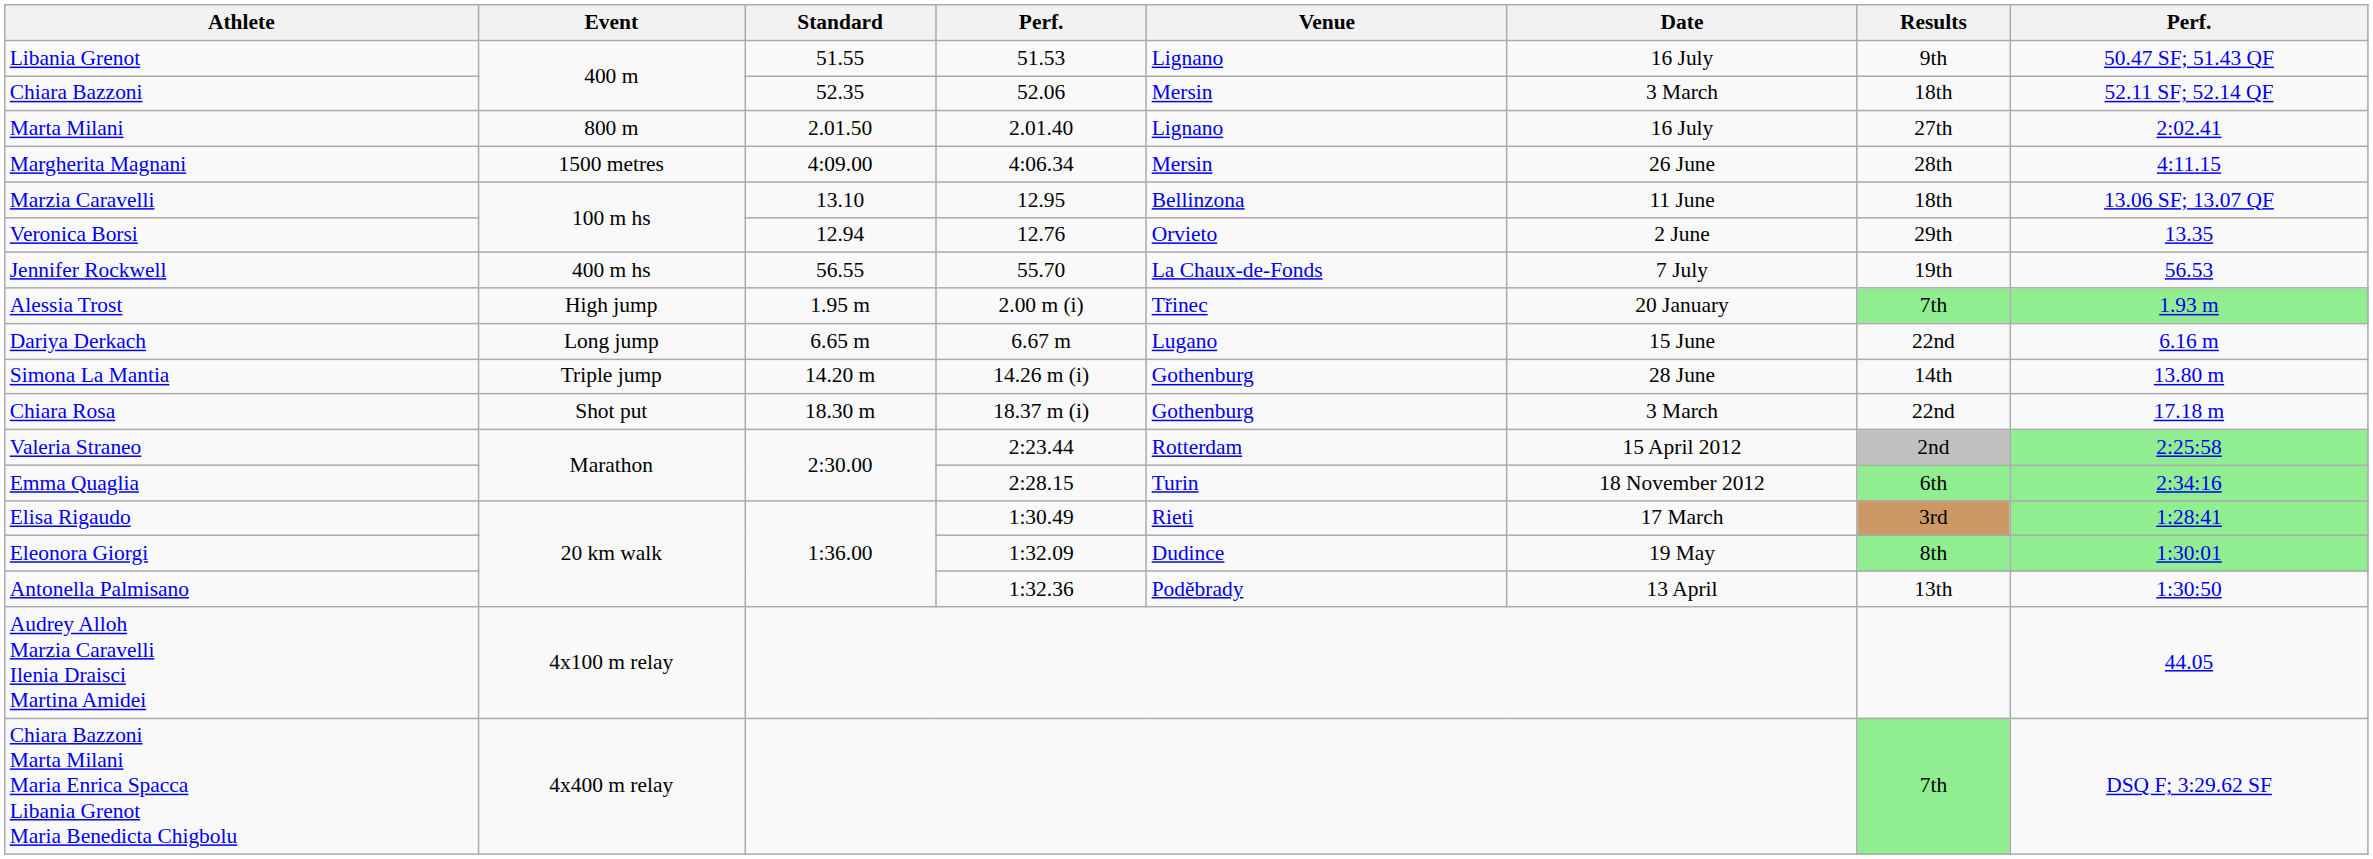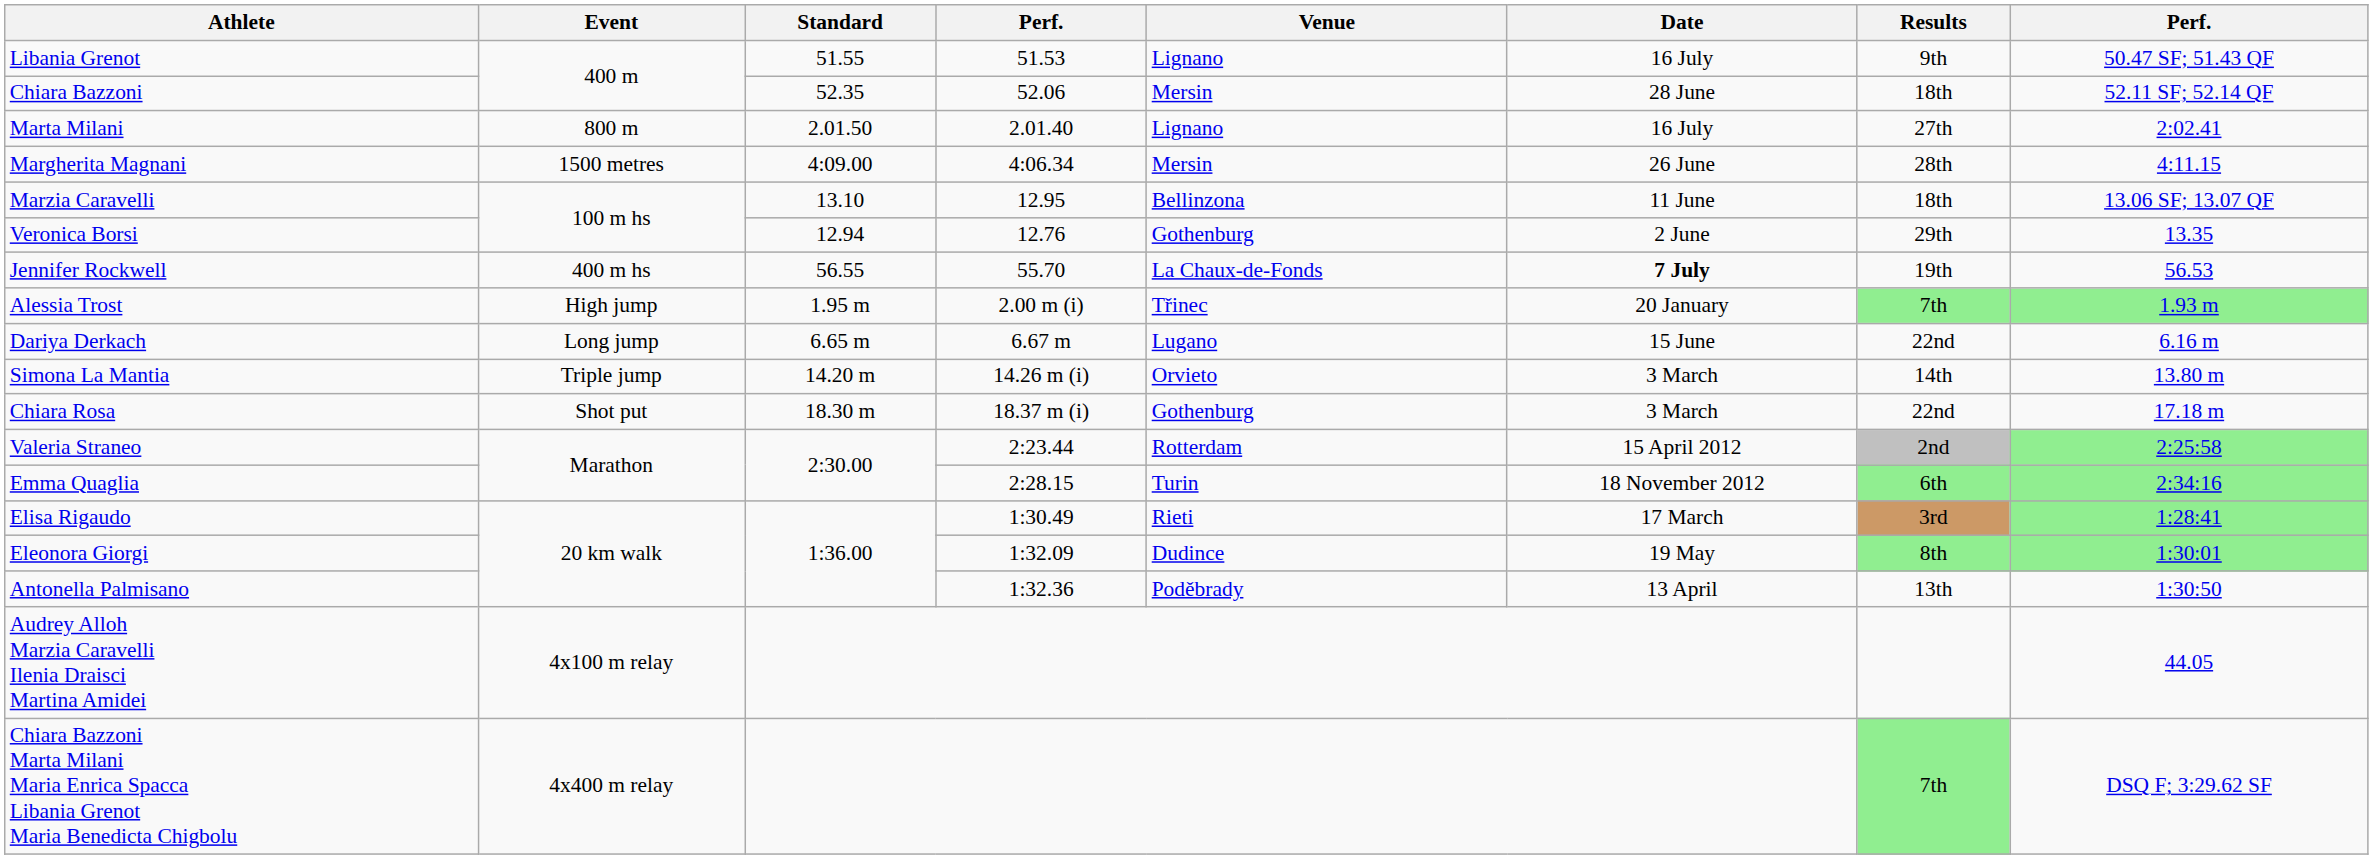(1682, 93) 3 March -> (1682, 93) 28 June
(1184, 234) Orvieto -> (1203, 234) Gothenburg
(1682, 270) normal -> (1682, 270) bold
(1203, 376) Gothenburg -> (1184, 376) Orvieto
(1682, 376) 28 June -> (1682, 376) 3 March
